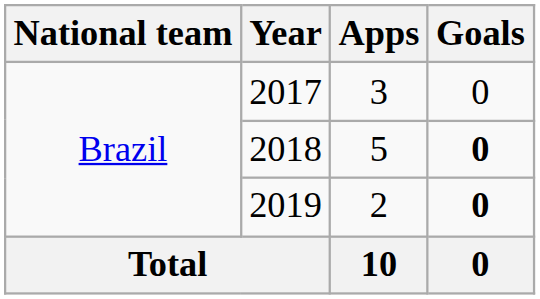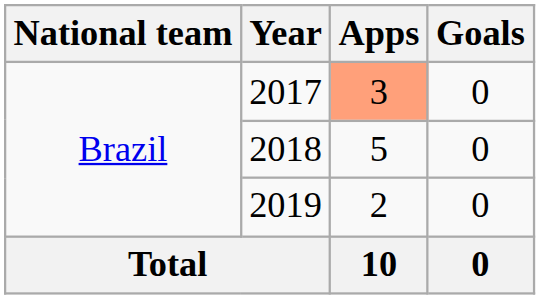(379, 90) no background -> (379, 90) lightsalmon background
(480, 148) bold -> (480, 148) normal
(480, 206) bold -> (480, 206) normal
